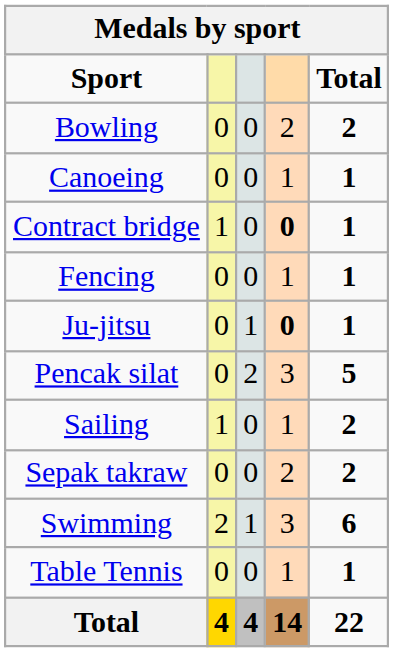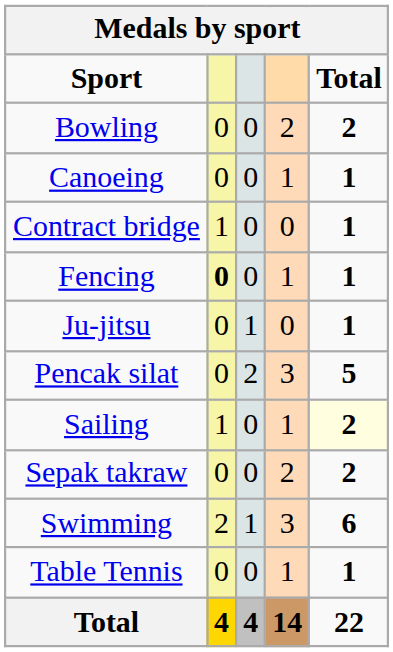(287, 226) bold -> (287, 226) normal
(222, 275) normal -> (222, 275) bold
(287, 325) bold -> (287, 325) normal
(349, 423) no background -> (349, 423) lightyellow background
